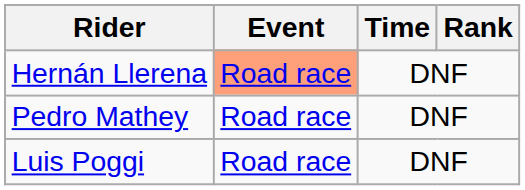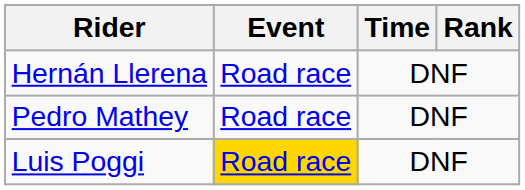(286, 73) lightsalmon background -> (286, 73) no background
(286, 162) no background -> (286, 162) gold background
